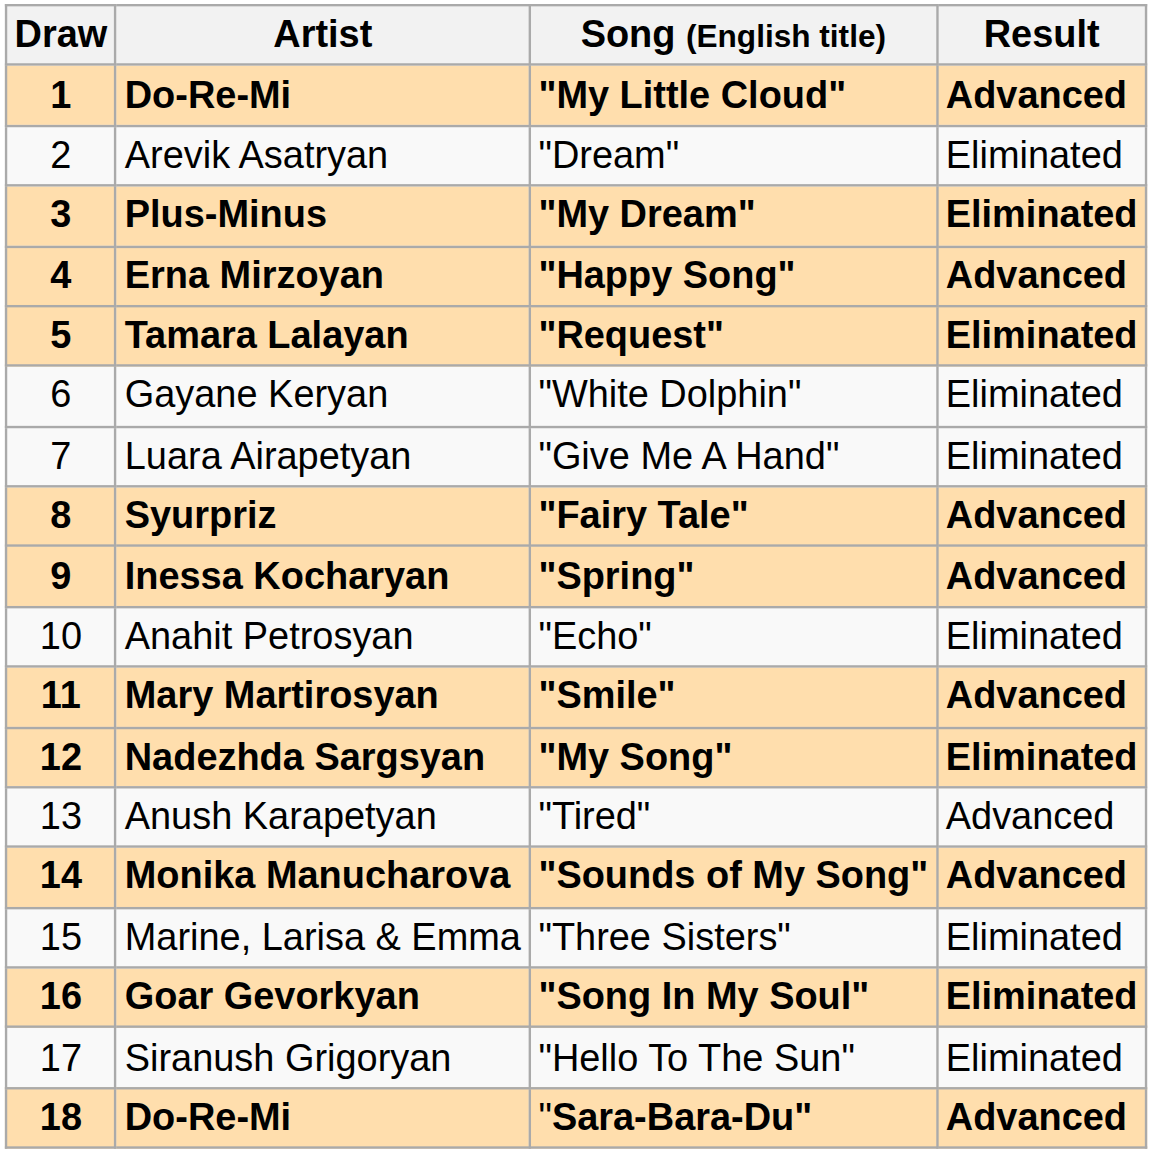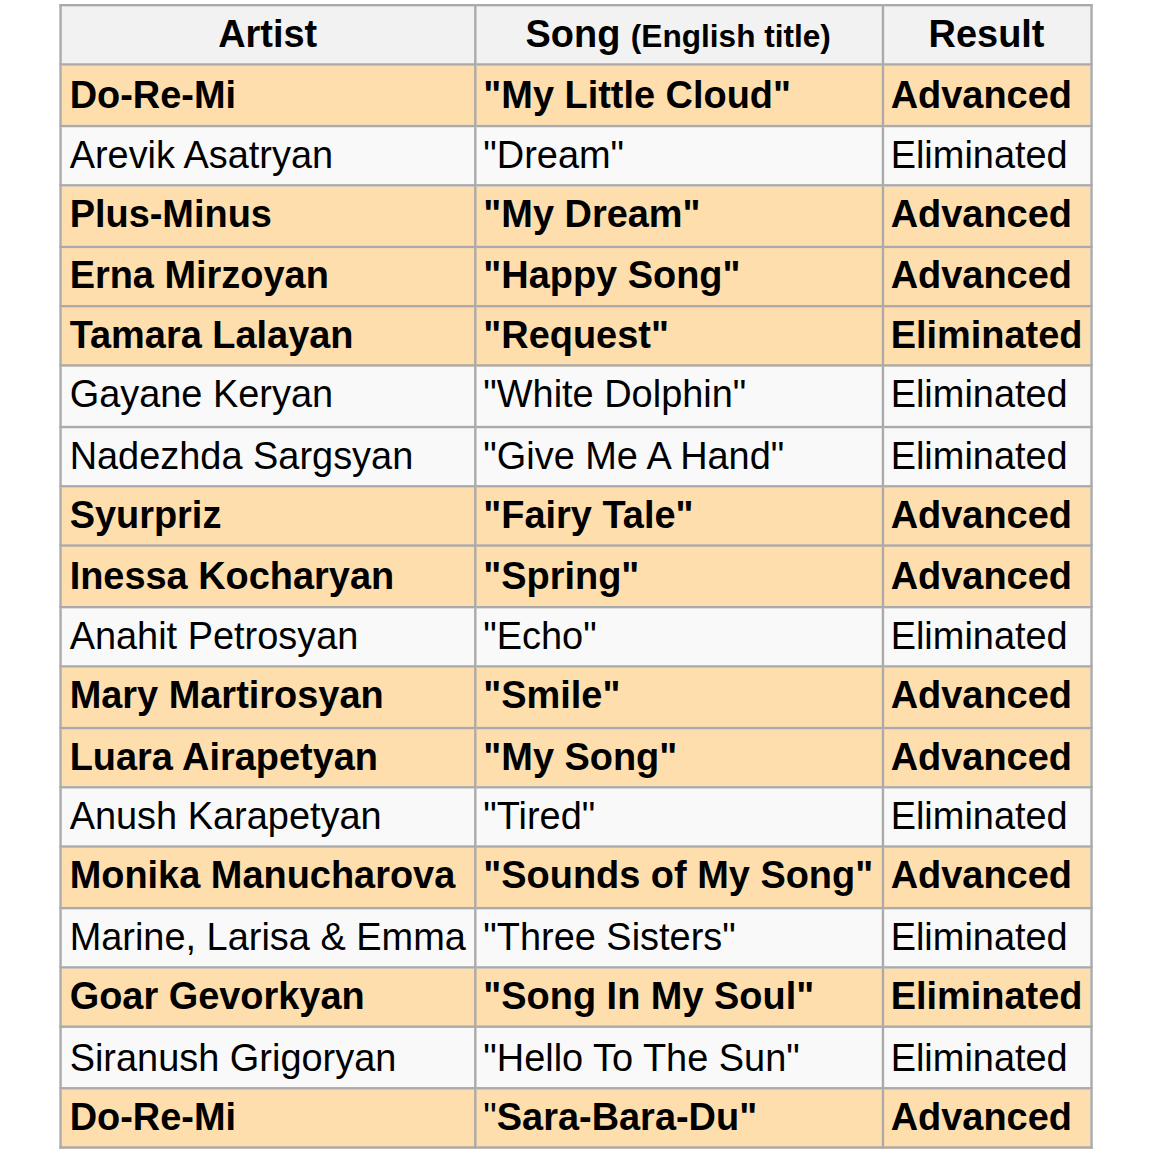- column: (61, 34)
(1042, 214) Eliminated -> (981, 214) Advanced
(268, 455) Luara Airapetyan -> (241, 455) Nadezhda Sargsyan
(305, 756) Nadezhda Sargsyan -> (224, 756) Luara Airapetyan
(1042, 756) Eliminated -> (981, 756) Advanced
(1030, 816) Advanced -> (979, 816) Eliminated
